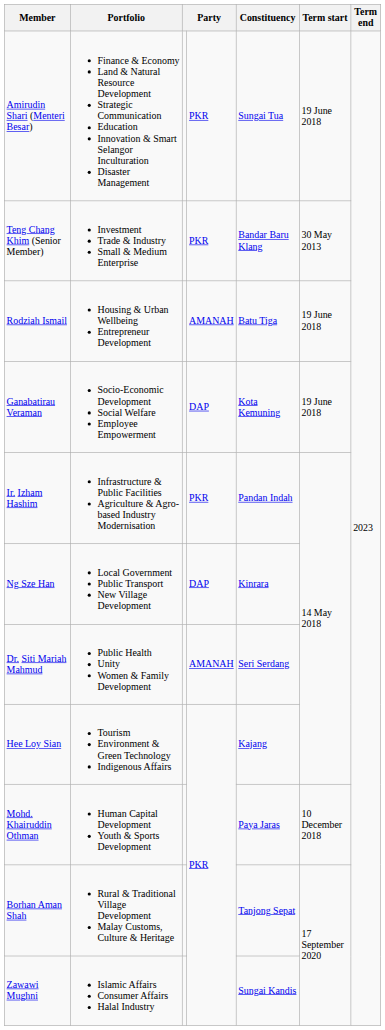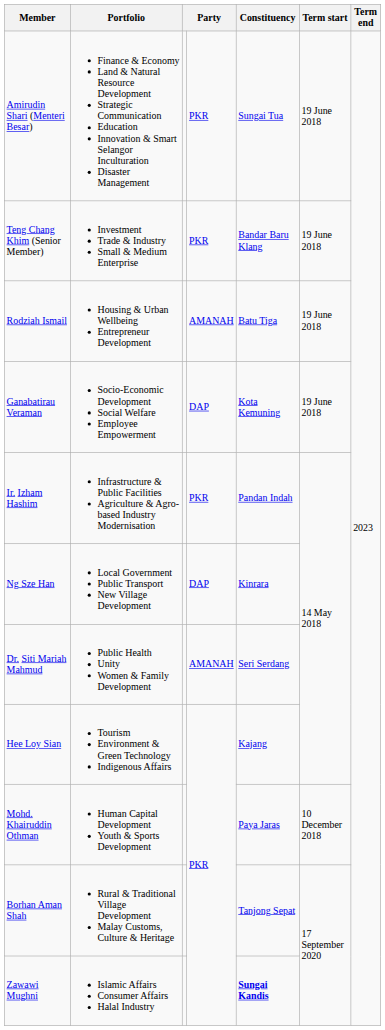(317, 240) 30 May 2013 -> (317, 240) 19 June 2018
(267, 990) normal -> (253, 990) bold
